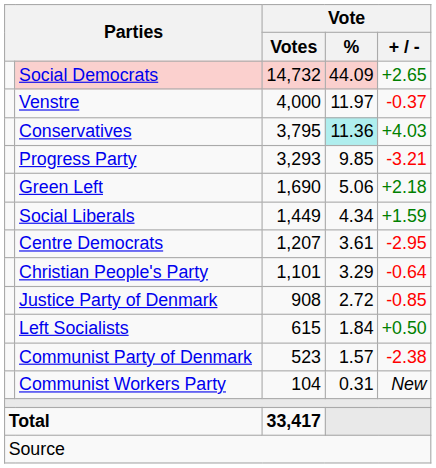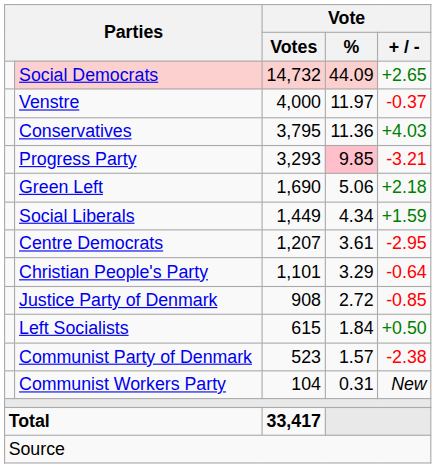(352, 131) paleturquoise background -> (352, 131) no background
(356, 159) no background -> (356, 159) pink background
